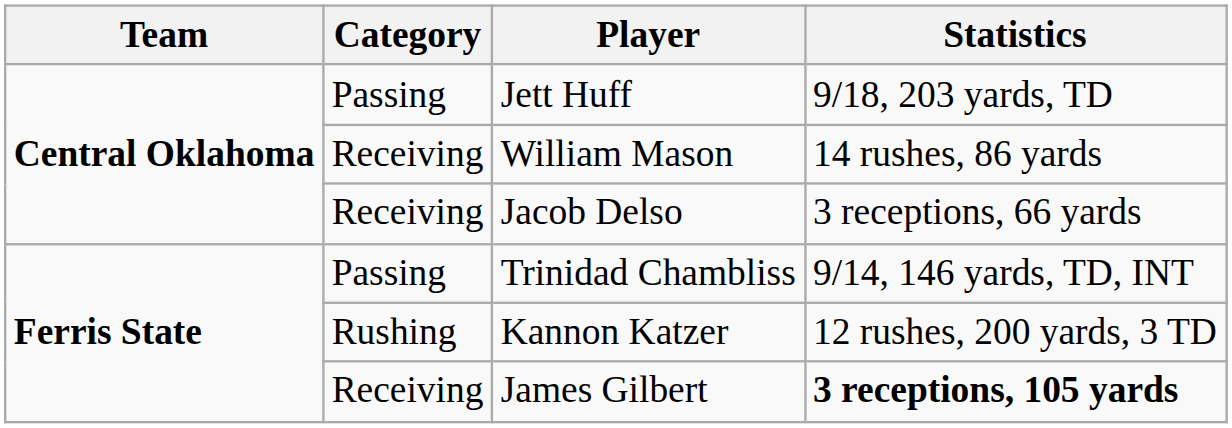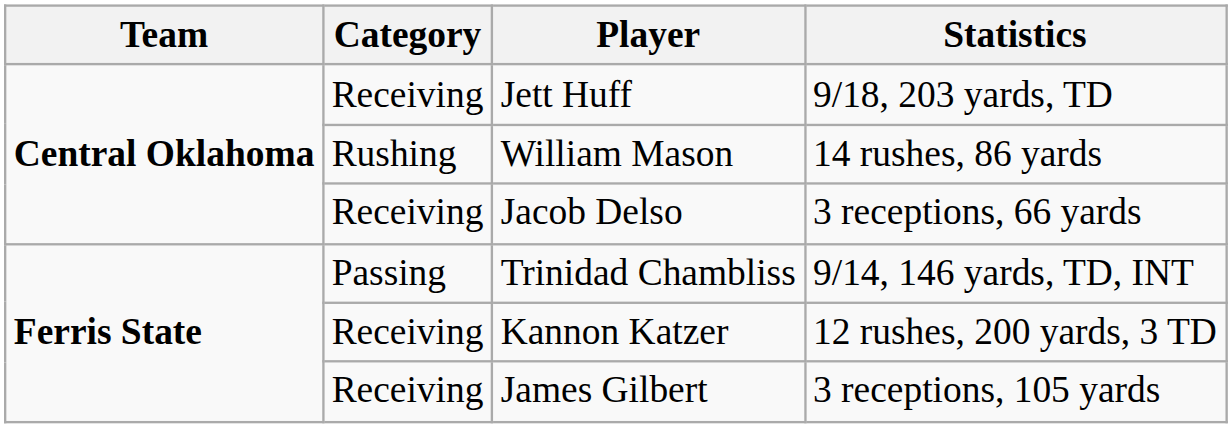(389, 94) Passing -> (408, 94) Receiving
(408, 153) Receiving -> (394, 153) Rushing
(394, 331) Rushing -> (408, 331) Receiving
(996, 390) bold -> (987, 390) normal
